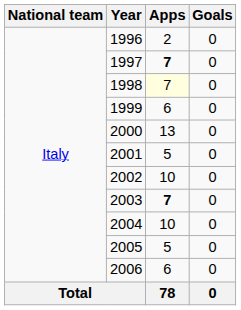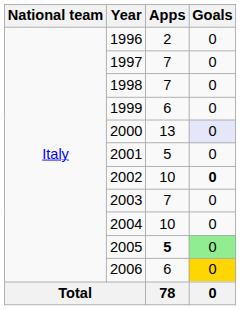(167, 62) bold -> (167, 62) normal
(167, 85) lightyellow background -> (167, 85) no background
(212, 131) no background -> (212, 131) lavender background
(212, 177) normal -> (212, 177) bold
(167, 200) bold -> (167, 200) normal
(167, 246) normal -> (167, 246) bold
(212, 246) no background -> (212, 246) lightgreen background
(212, 270) no background -> (212, 270) gold background
